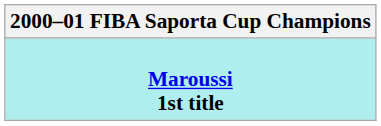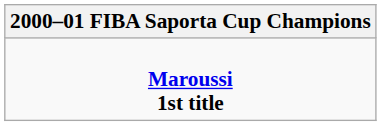(190, 91) paleturquoise background -> (190, 91) no background
